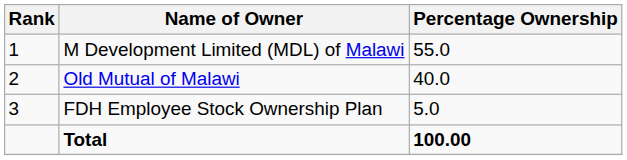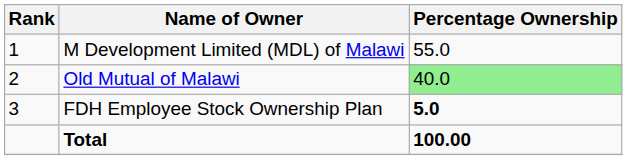(432, 79) no background -> (432, 79) lightgreen background
(426, 109) normal -> (426, 109) bold
